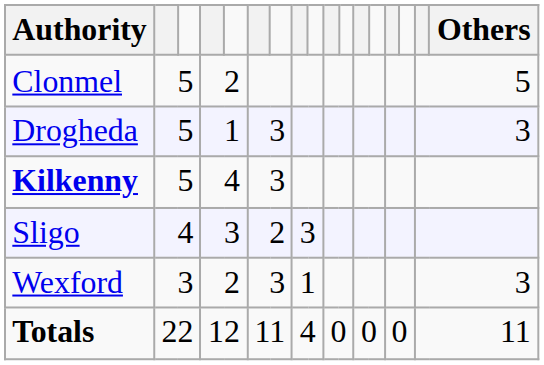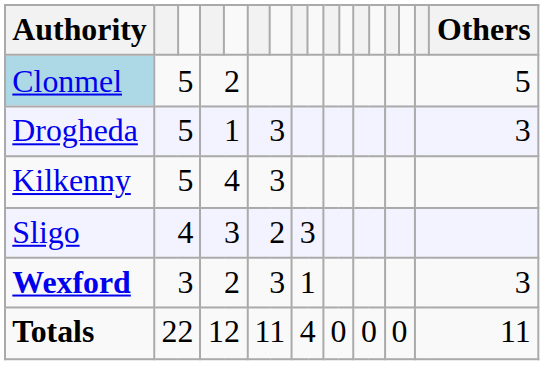(67, 80) no background -> (67, 80) lightblue background
(75, 181) bold -> (72, 181) normal
(68, 282) normal -> (72, 282) bold
